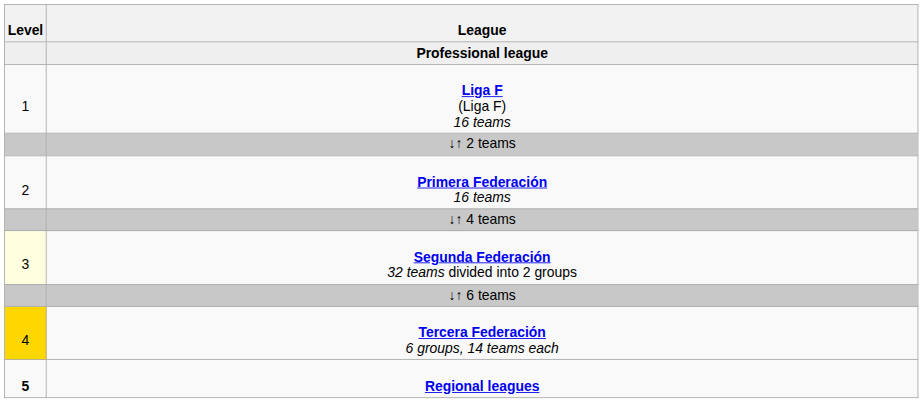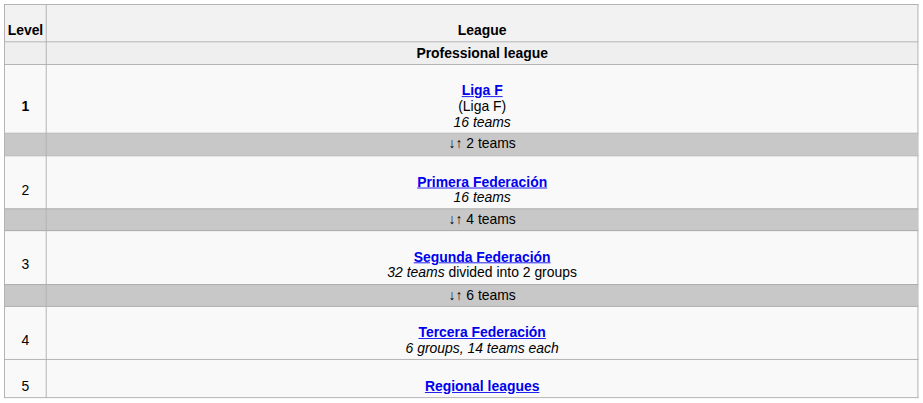(25, 106) normal -> (25, 106) bold
(25, 265) lightyellow background -> (25, 265) no background
(25, 340) gold background -> (25, 340) no background
(25, 386) bold -> (25, 386) normal
